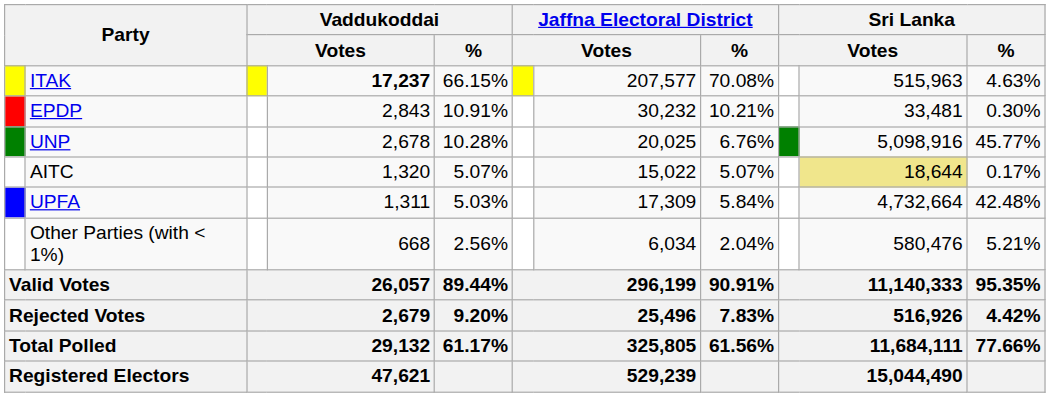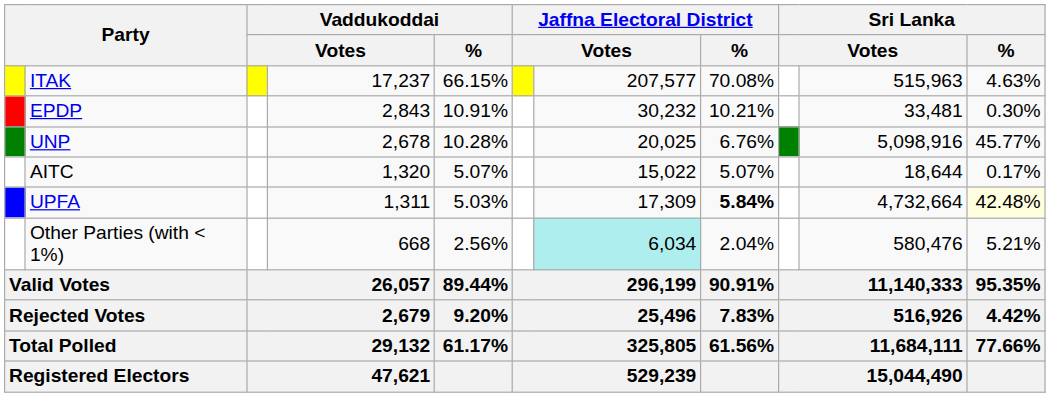(401, 80) bold -> (401, 80) normal
(933, 171) khaki background -> (933, 171) no background
(747, 202) normal -> (747, 202) bold
(1008, 202) no background -> (1008, 202) lightyellow background
(672, 243) no background -> (672, 243) paleturquoise background
